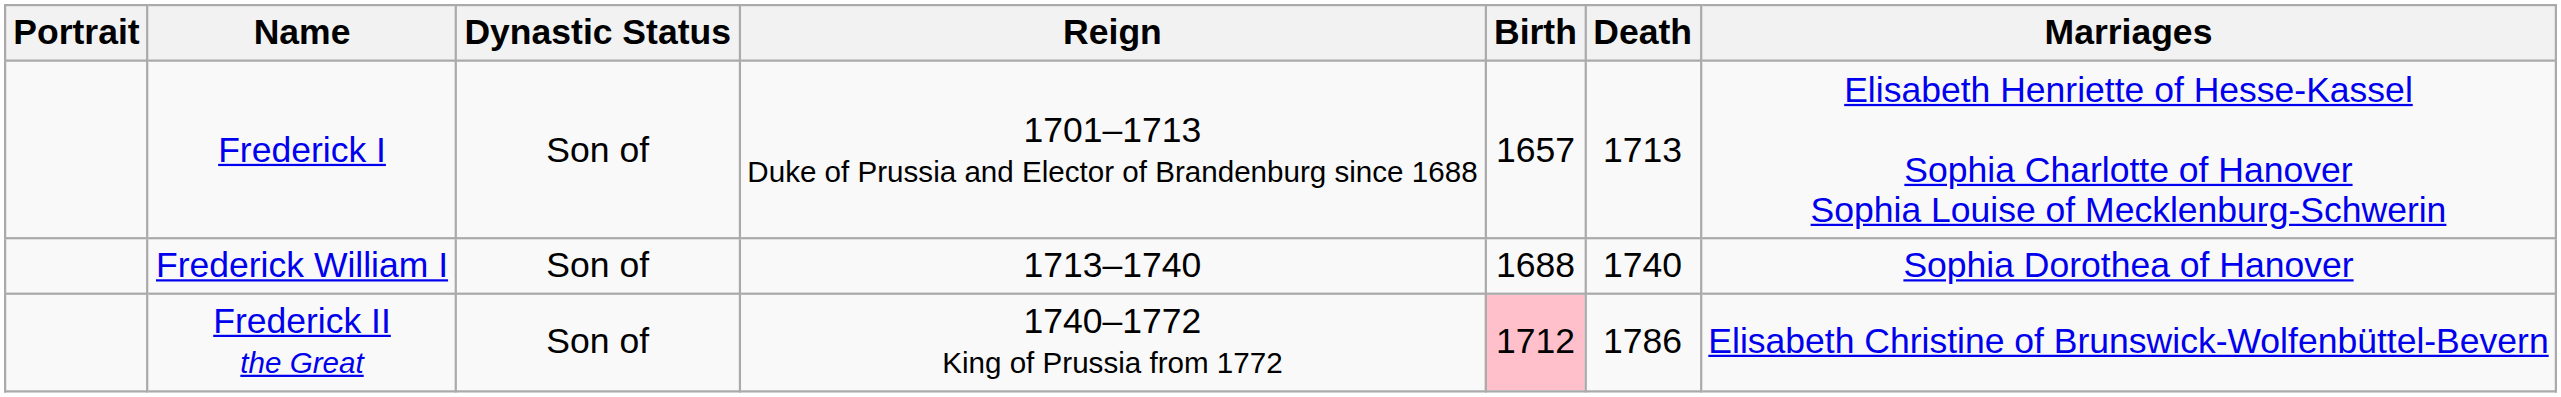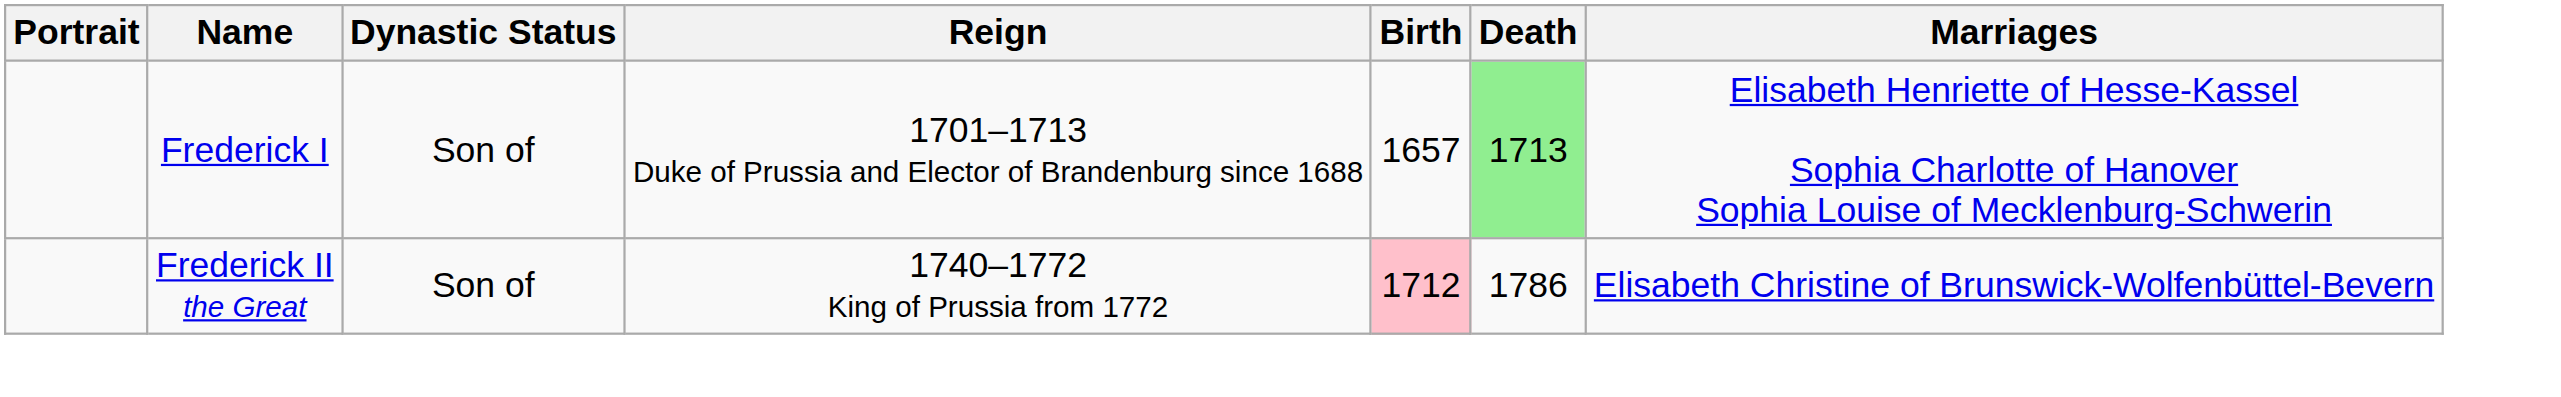(1643, 148) no background -> (1528, 148) lightgreen background
- row: (302, 265)
